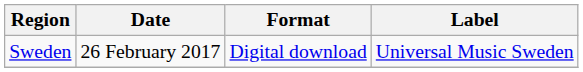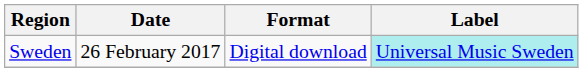(475, 51) no background -> (475, 51) paleturquoise background
